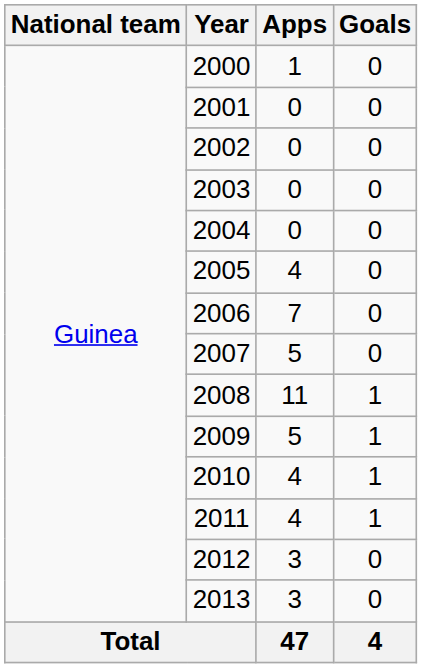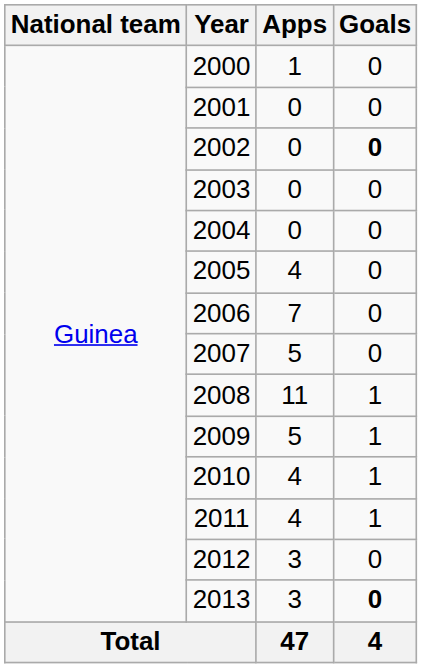(375, 148) normal -> (375, 148) bold
(375, 600) normal -> (375, 600) bold
